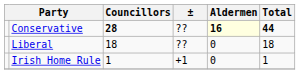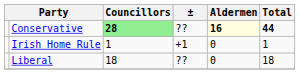(111, 29) no background -> (111, 29) lightgreen background
rows swapped: (32, 45) <-> (56, 61)
